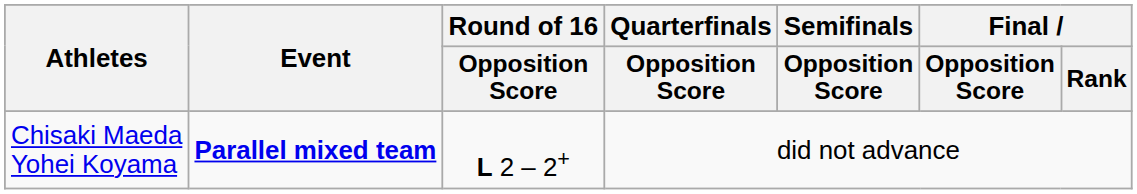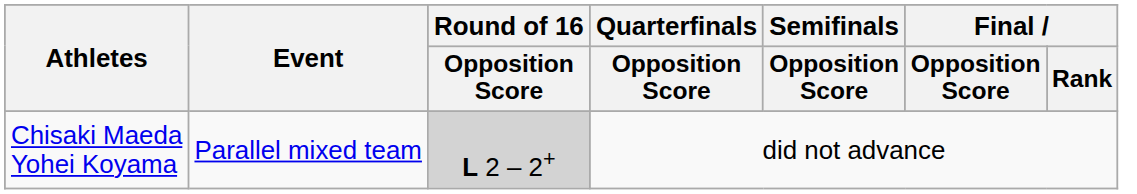(315, 150) bold -> (308, 150) normal
(523, 165) no background -> (509, 165) lightgrey background
